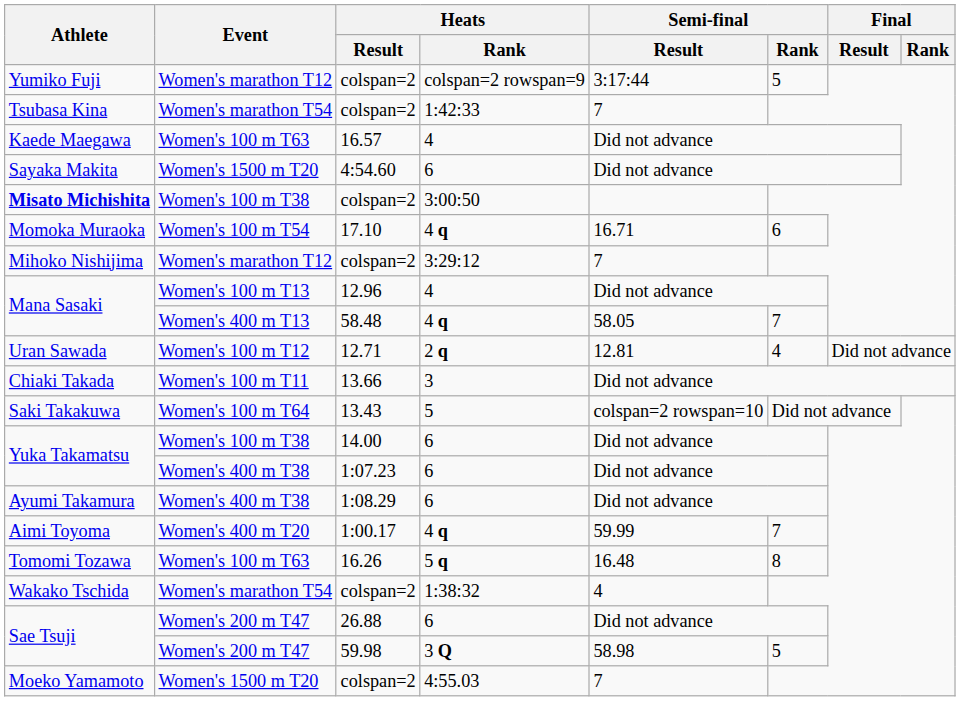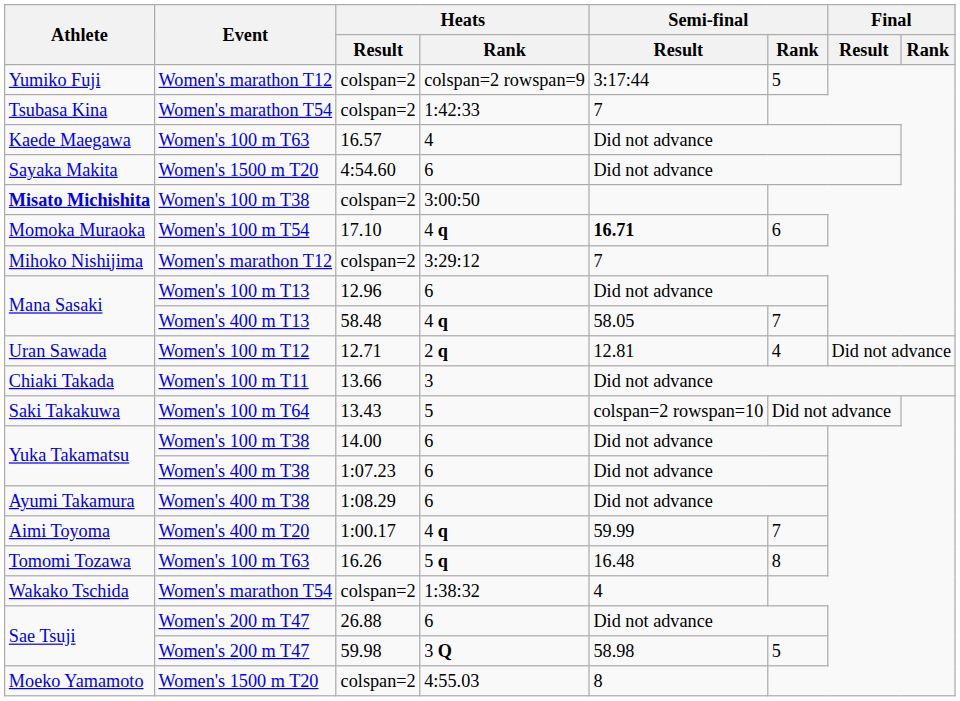(614, 230) normal -> (614, 230) bold
(429, 290) 4 -> (429, 290) 6
(598, 681) 7 -> (598, 681) 8
